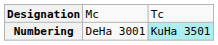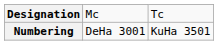(181, 31) paleturquoise background -> (181, 31) no background
